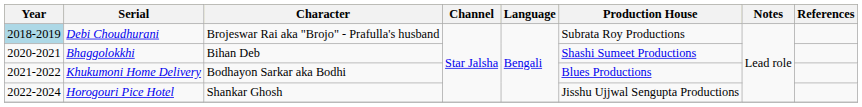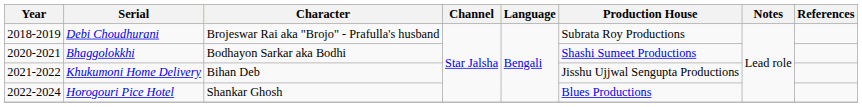(34, 33) lightblue background -> (34, 33) no background
(233, 53) Bihan Deb -> (276, 53) Bodhayon Sarkar aka Bodhi
(276, 72) Bodhayon Sarkar aka Bodhi -> (233, 72) Bihan Deb
(606, 72) Blues Productions -> (650, 72) Jisshu Ujjwal Sengupta Productions
(650, 92) Jisshu Ujjwal Sengupta Productions -> (606, 92) Blues Productions
